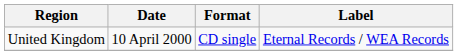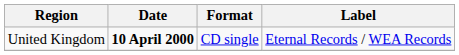(152, 38) normal -> (153, 38) bold
